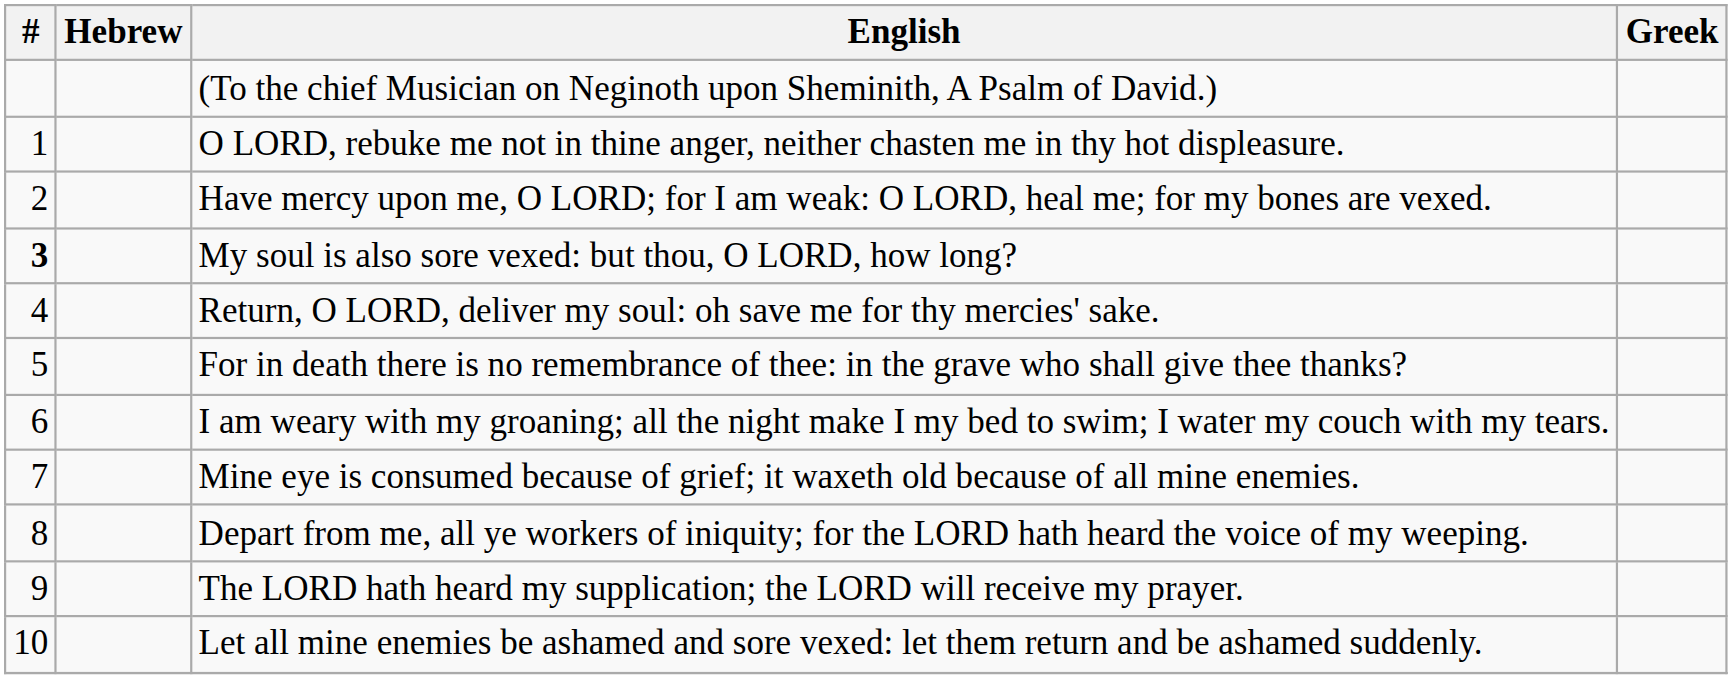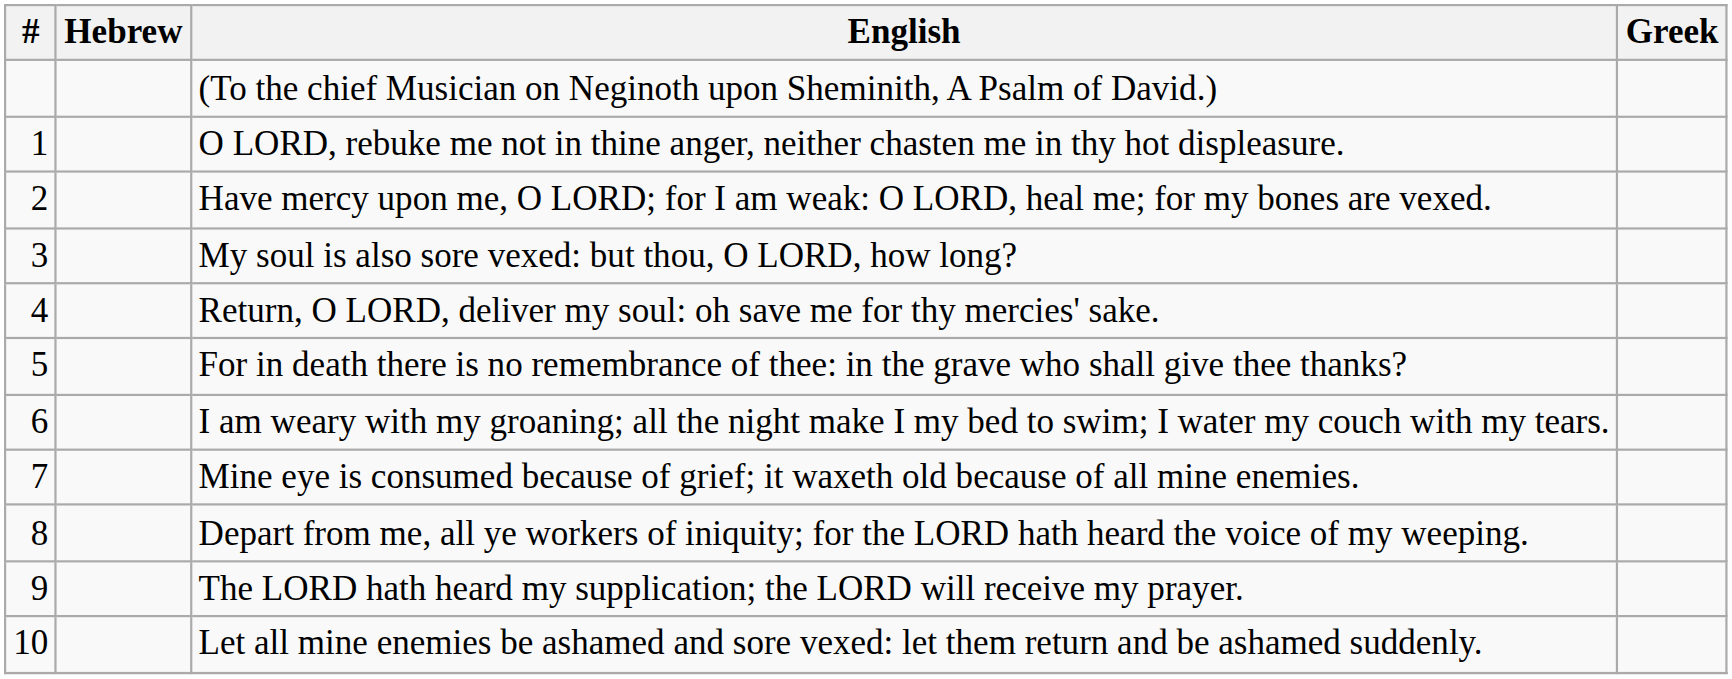(39, 254) bold -> (39, 254) normal
